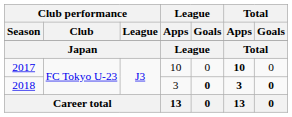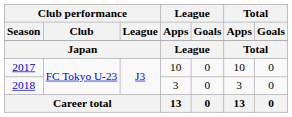(239, 67) bold -> (239, 67) normal
(207, 85) bold -> (207, 85) normal
(239, 85) bold -> (239, 85) normal
(271, 85) bold -> (271, 85) normal
